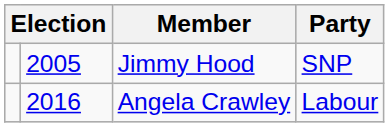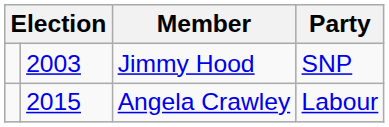(54, 63) 2005 -> (54, 63) 2003
(54, 102) 2016 -> (54, 102) 2015
